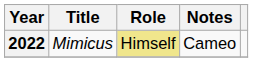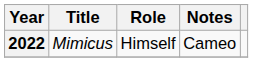(148, 43) khaki background -> (148, 43) no background
